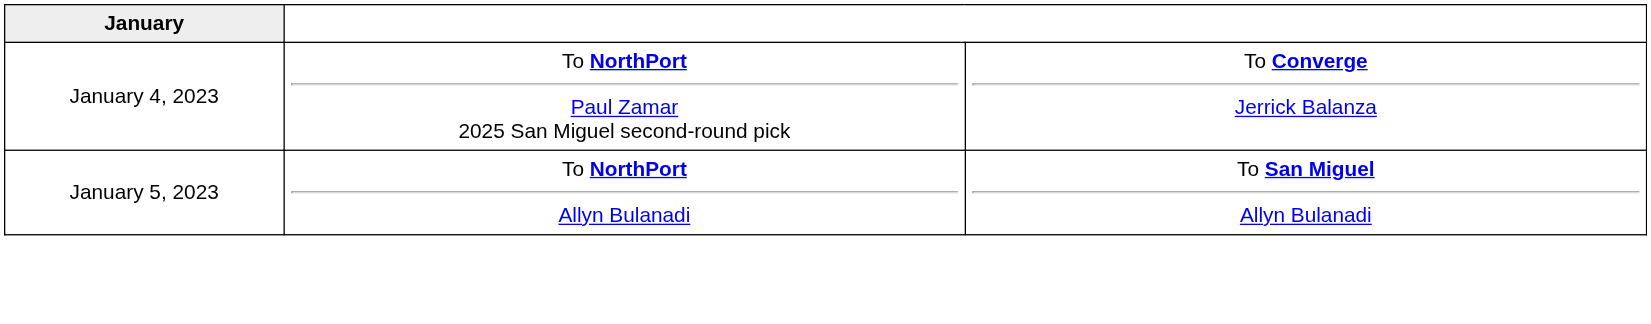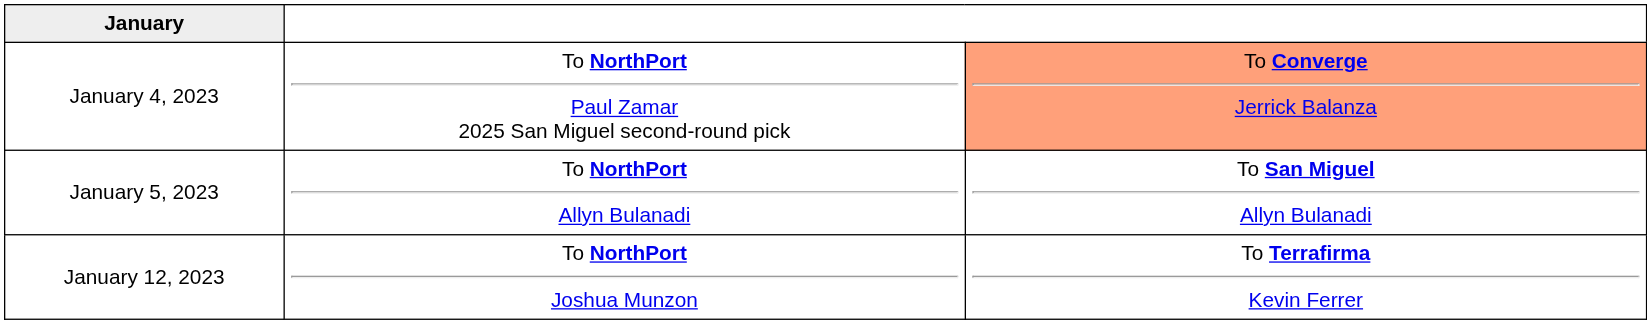(1306, 84) no background -> (1306, 84) lightsalmon background
+ row: (144, 276)
